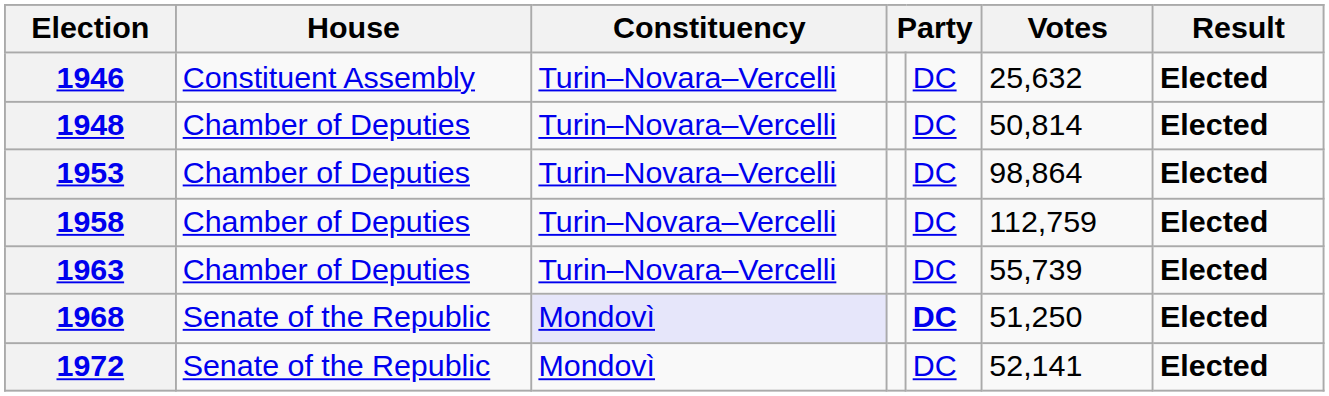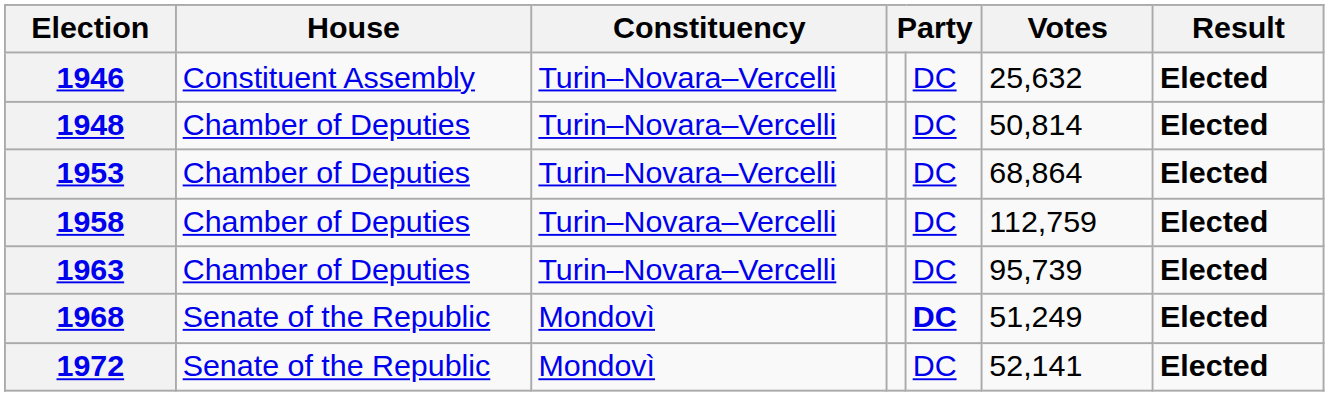(1036, 173) 98,864 -> (1036, 173) 68,864
(1036, 269) 55,739 -> (1036, 269) 95,739
(597, 317) lavender background -> (597, 317) no background
(1036, 317) 51,250 -> (1036, 317) 51,249
